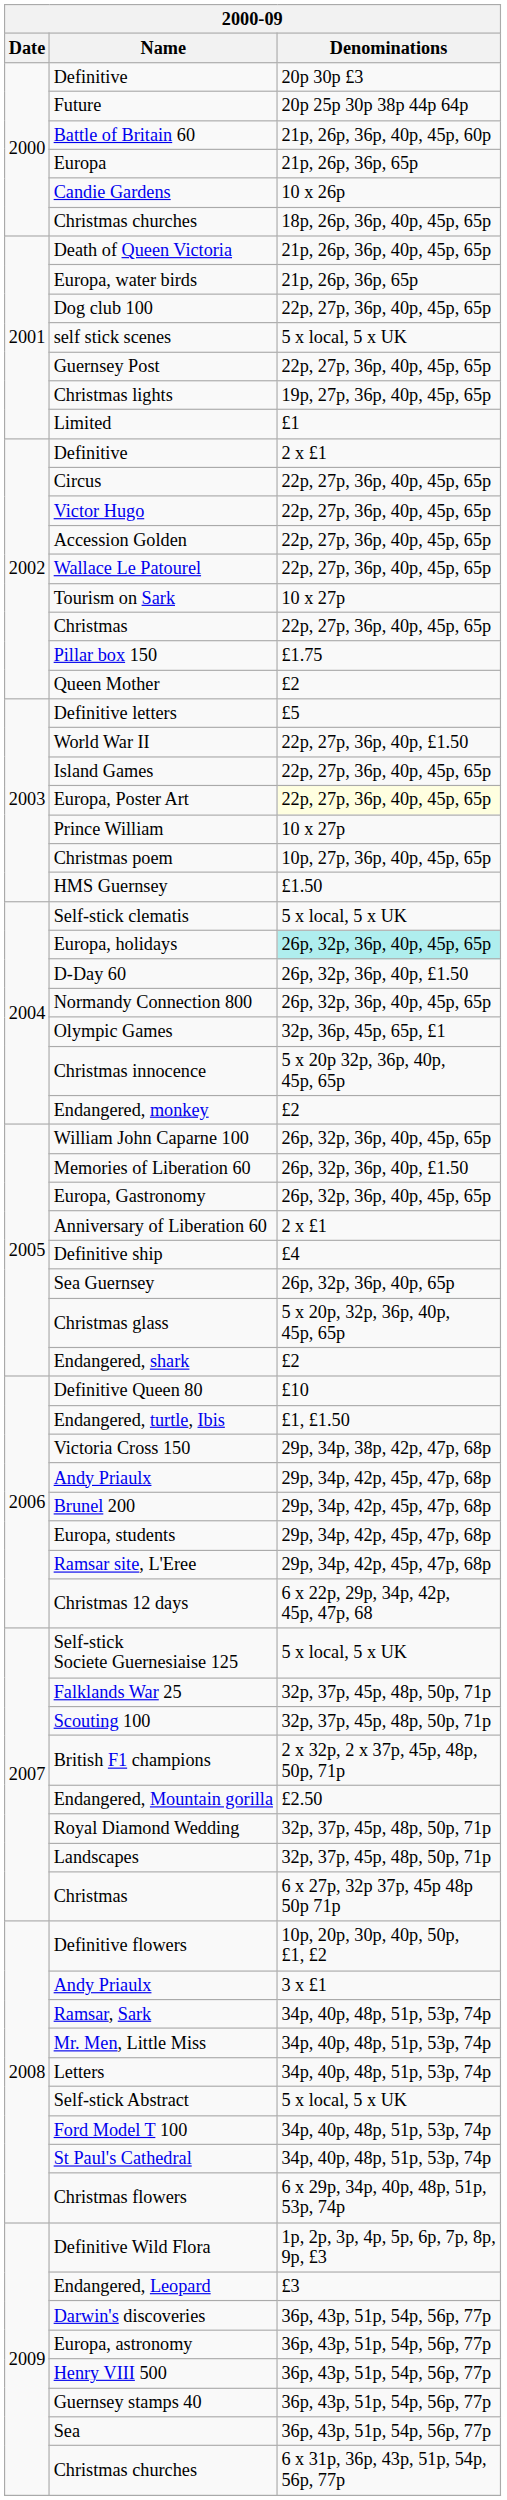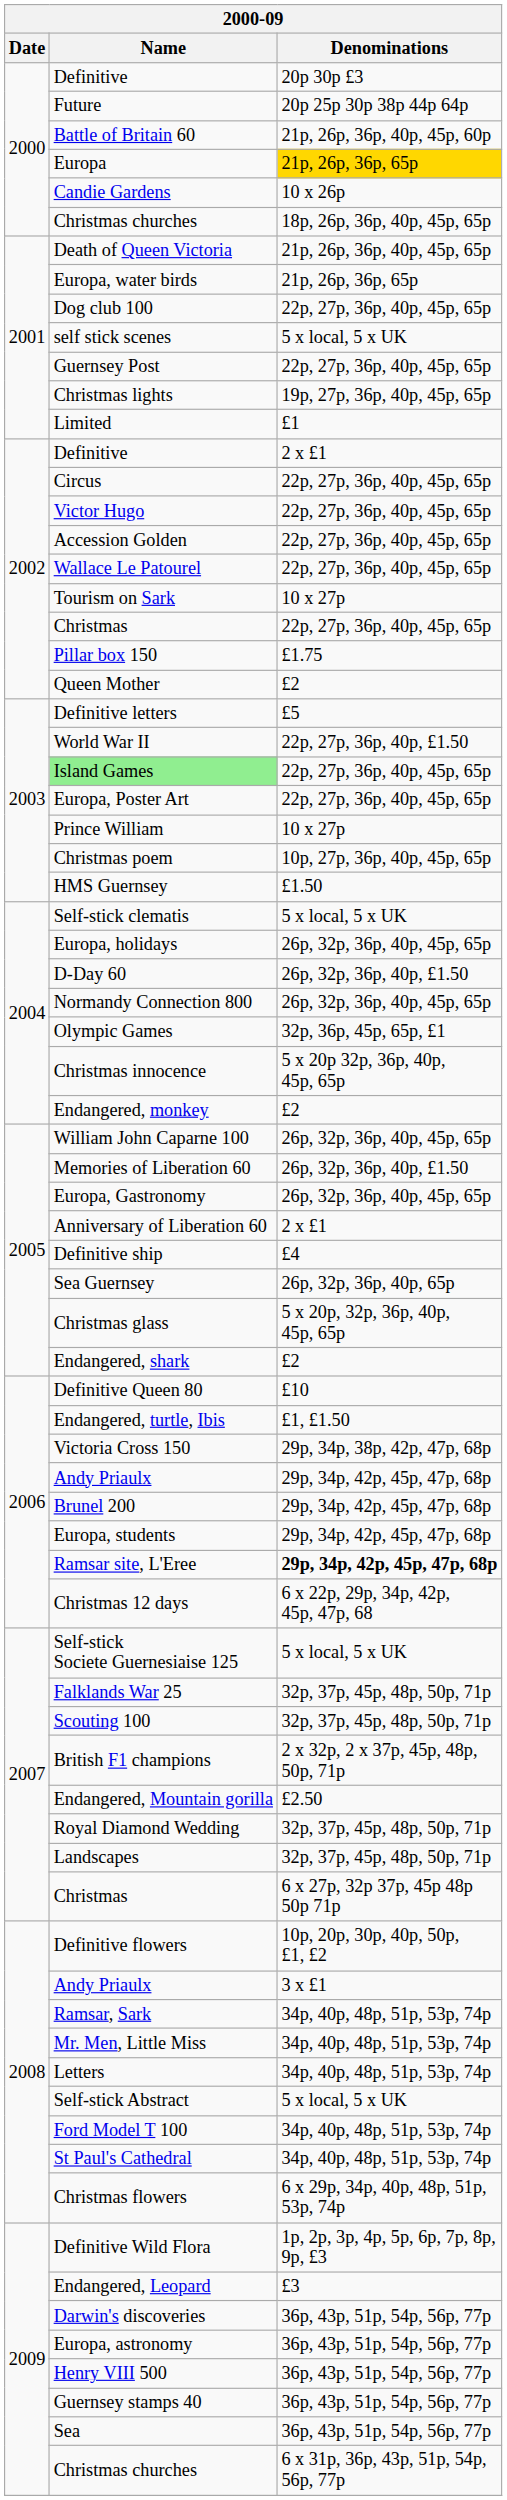(350, 163) no background -> (350, 163) gold background
(104, 771) no background -> (104, 771) lightgreen background
(386, 800) lightyellow background -> (386, 800) no background
(386, 944) paleturquoise background -> (386, 944) no background
(386, 1564) normal -> (389, 1564) bold
